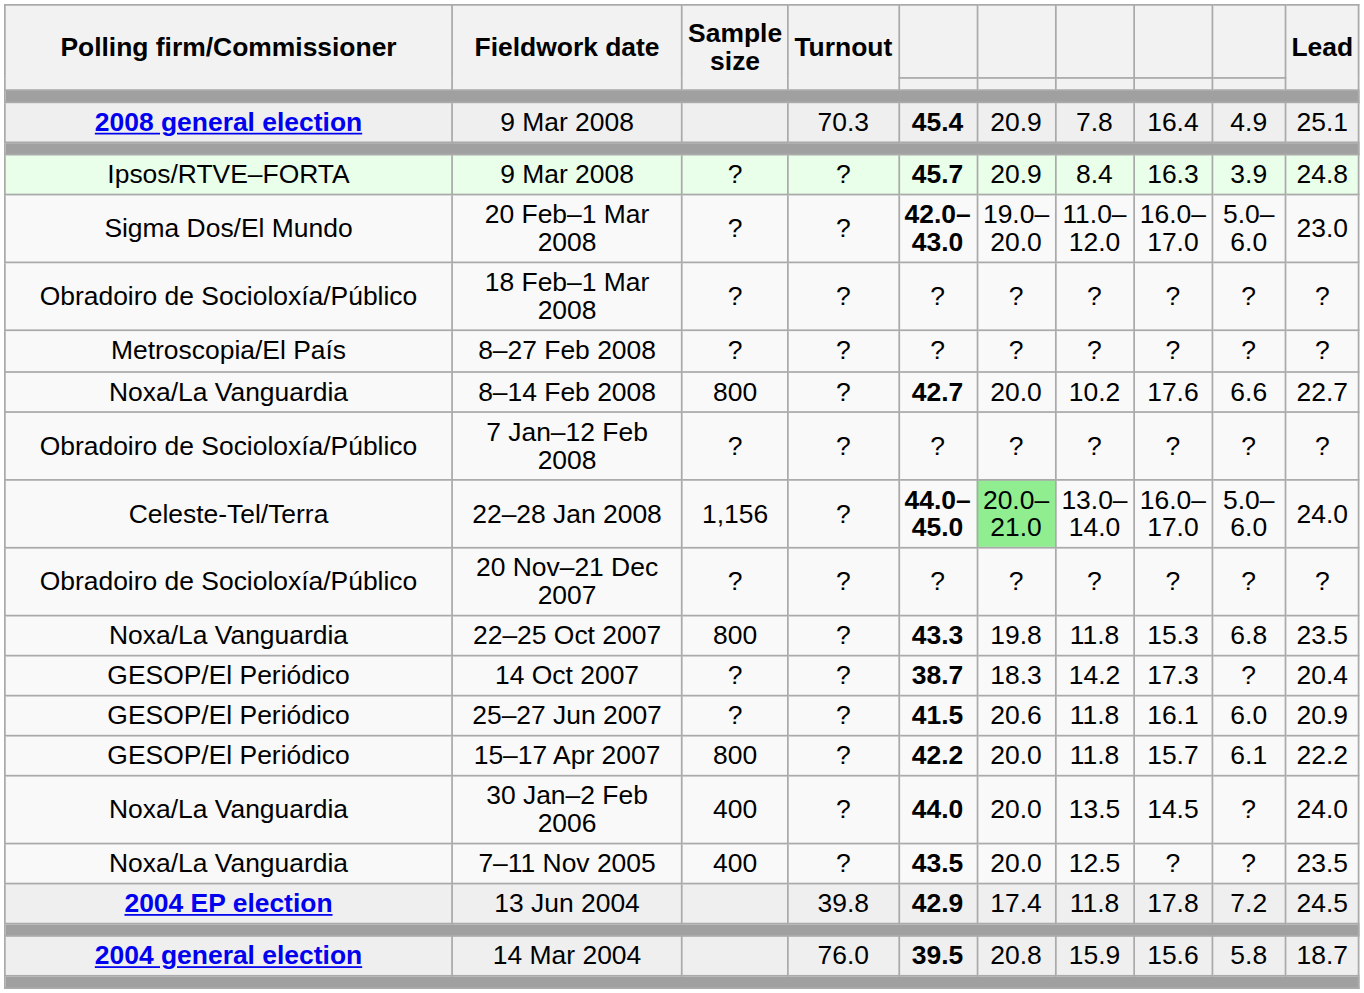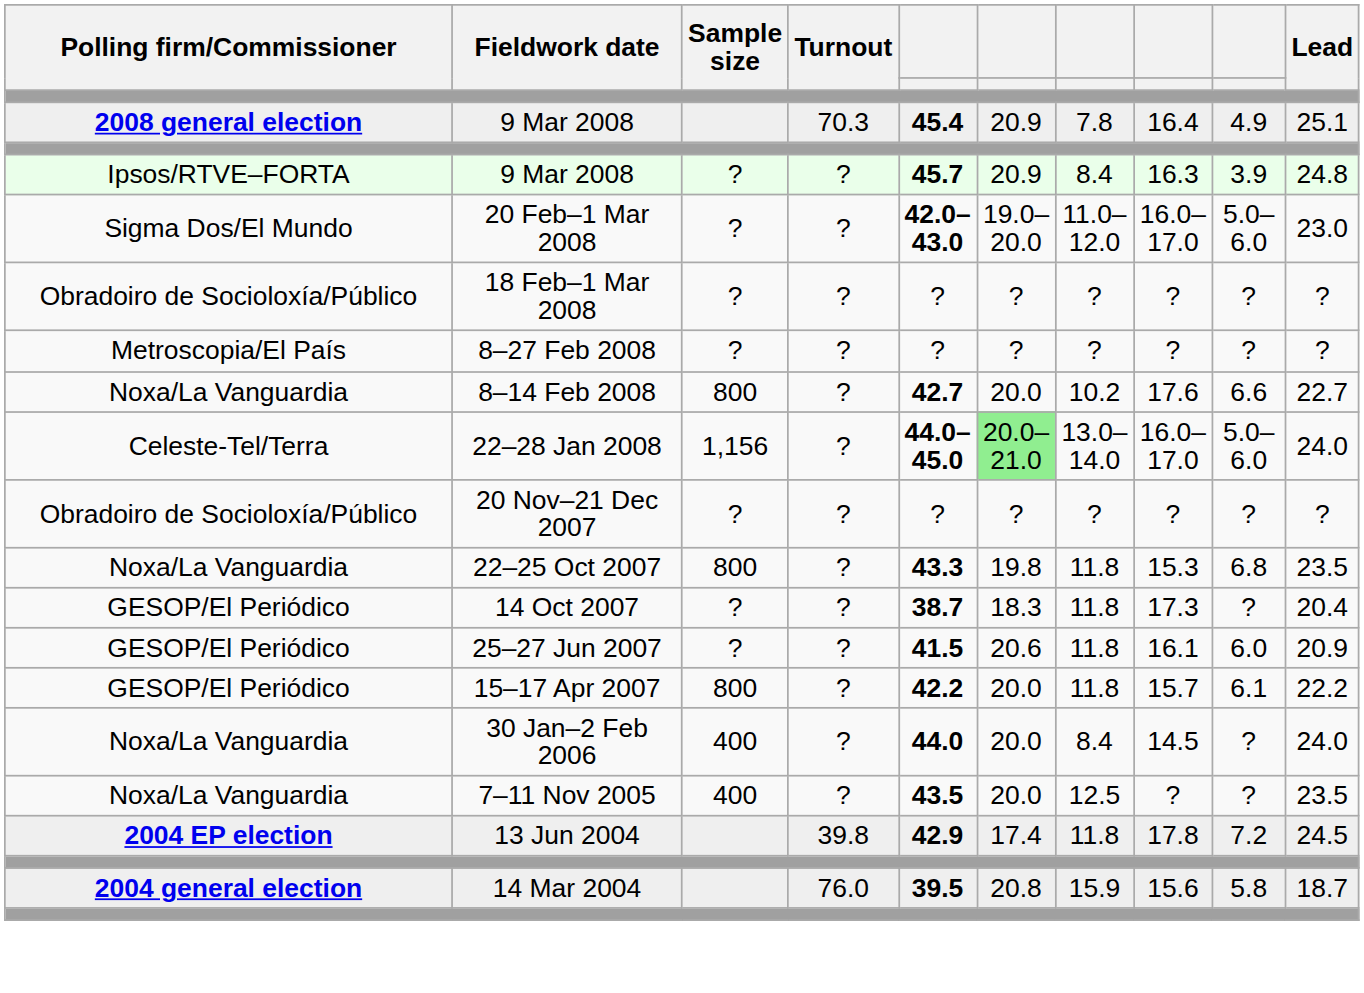- row: (229, 445)
(1094, 675) 14.2 -> (1094, 607) 11.8
(1094, 809) 13.5 -> (1094, 741) 8.4
